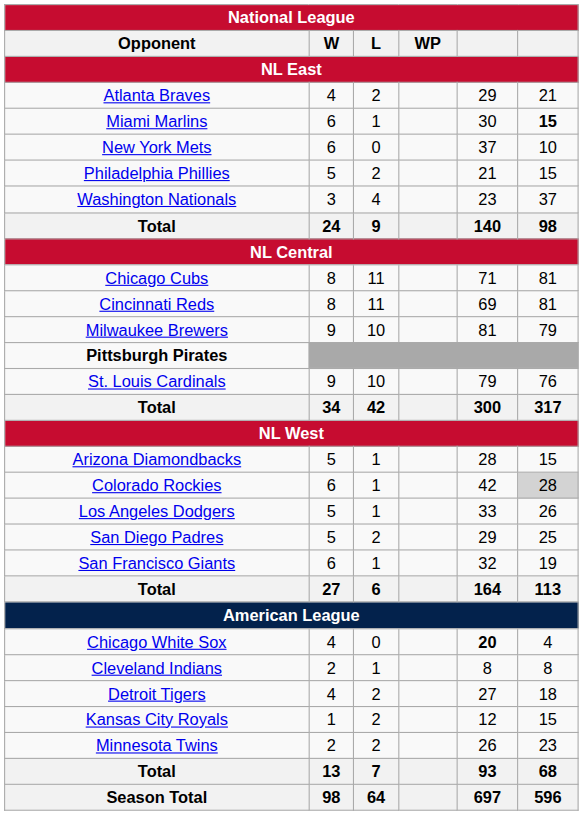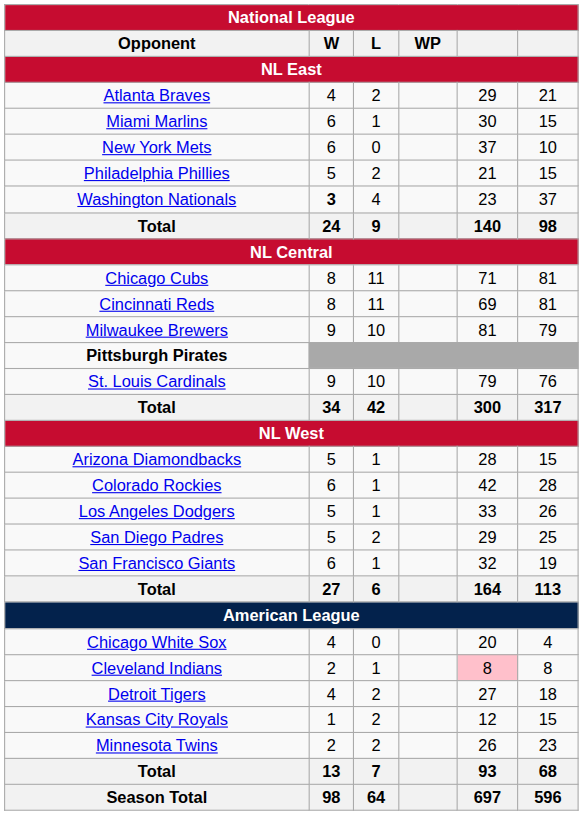(548, 121) bold -> (548, 121) normal
(331, 199) normal -> (331, 199) bold
(548, 485) lightgrey background -> (548, 485) no background
(487, 641) bold -> (487, 641) normal
(487, 667) no background -> (487, 667) pink background
